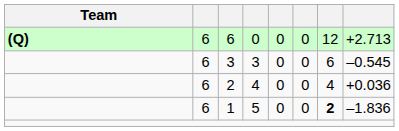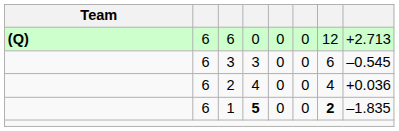(255, 108) normal -> (255, 108) bold
(368, 108) –1.836 -> (368, 108) –1.835
